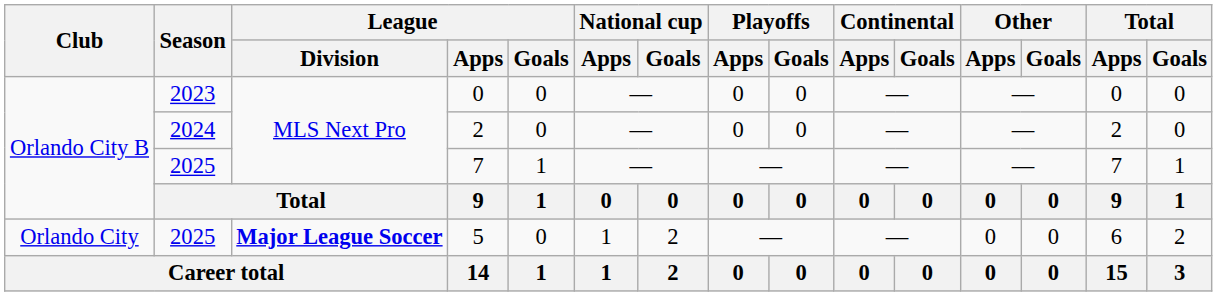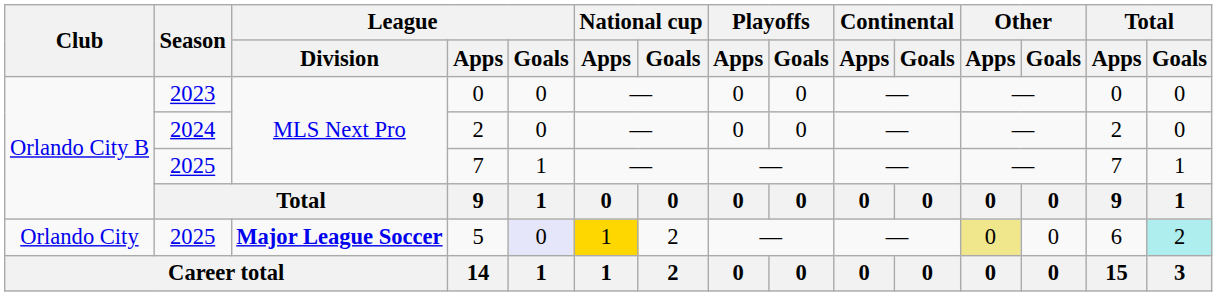(541, 237) no background -> (541, 237) lavender background
(606, 237) no background -> (606, 237) gold background
(990, 237) no background -> (990, 237) khaki background
(1180, 237) no background -> (1180, 237) paleturquoise background
